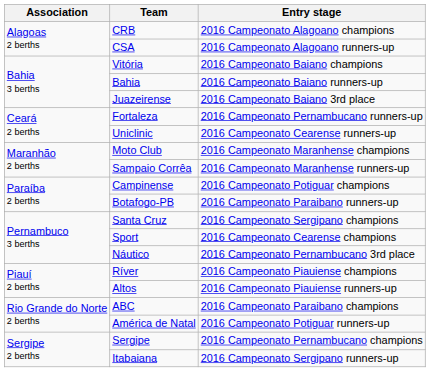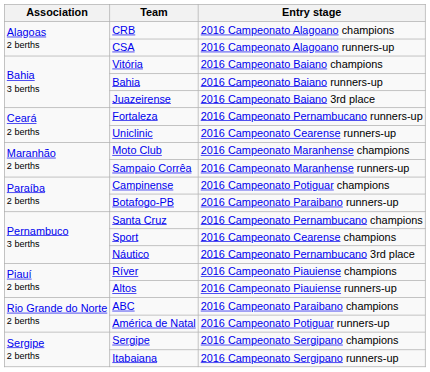(300, 220) 2016 Campeonato Sergipano champions -> (312, 220) 2016 Campeonato Pernambucano champions
(312, 340) 2016 Campeonato Pernambucano champions -> (300, 340) 2016 Campeonato Sergipano champions
